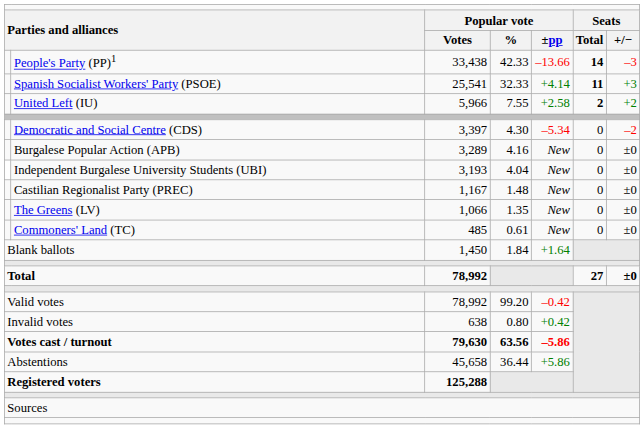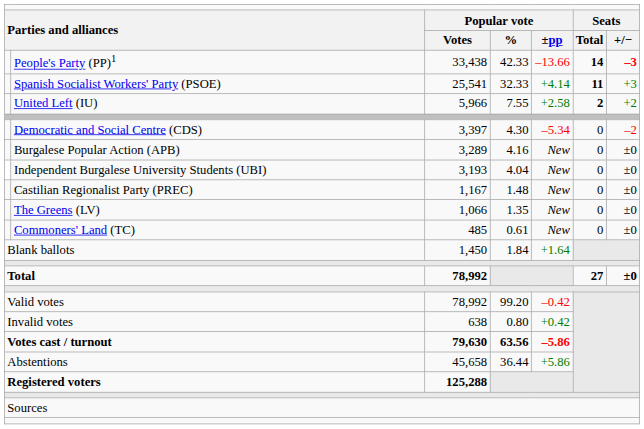(631, 62) normal -> (631, 62) bold
